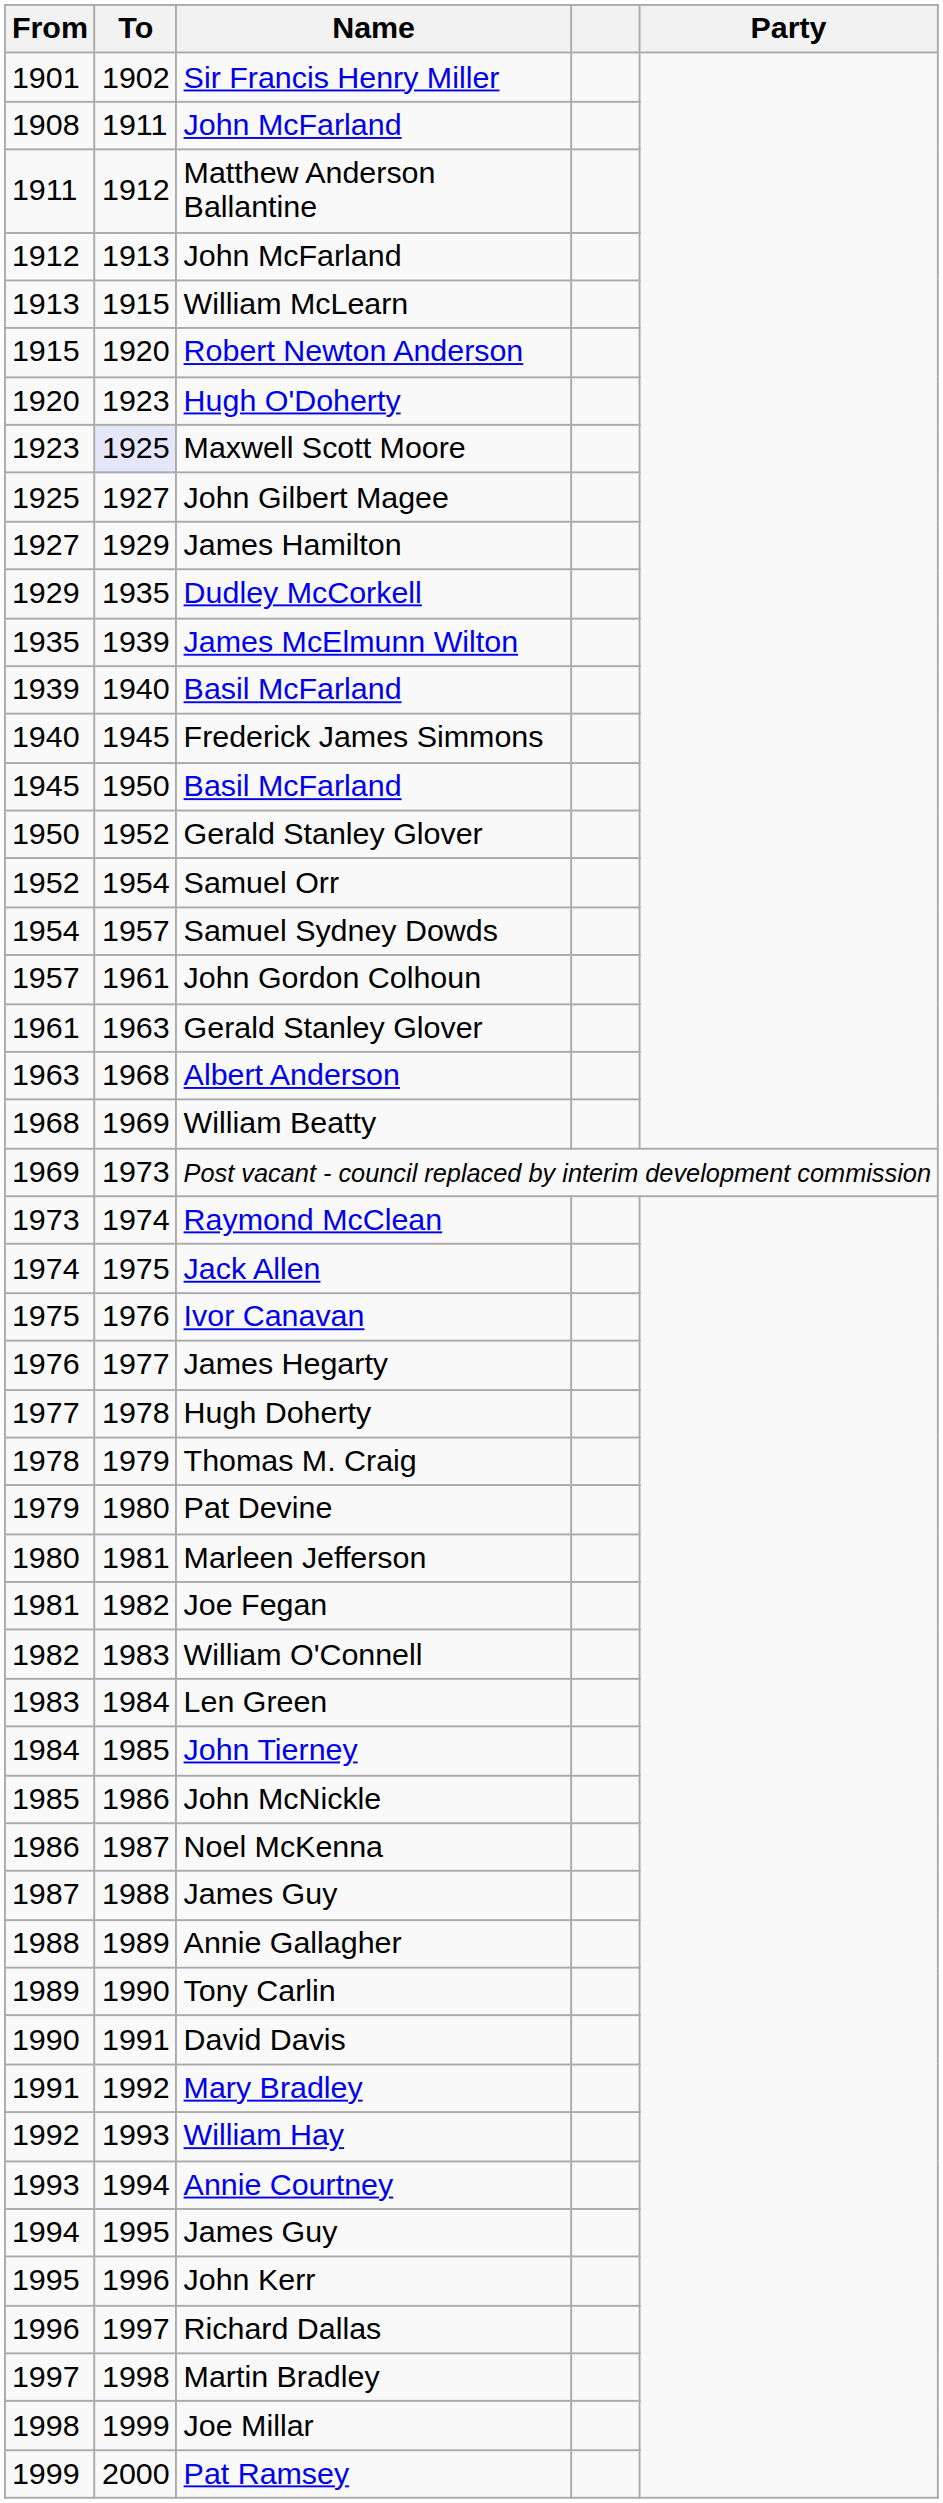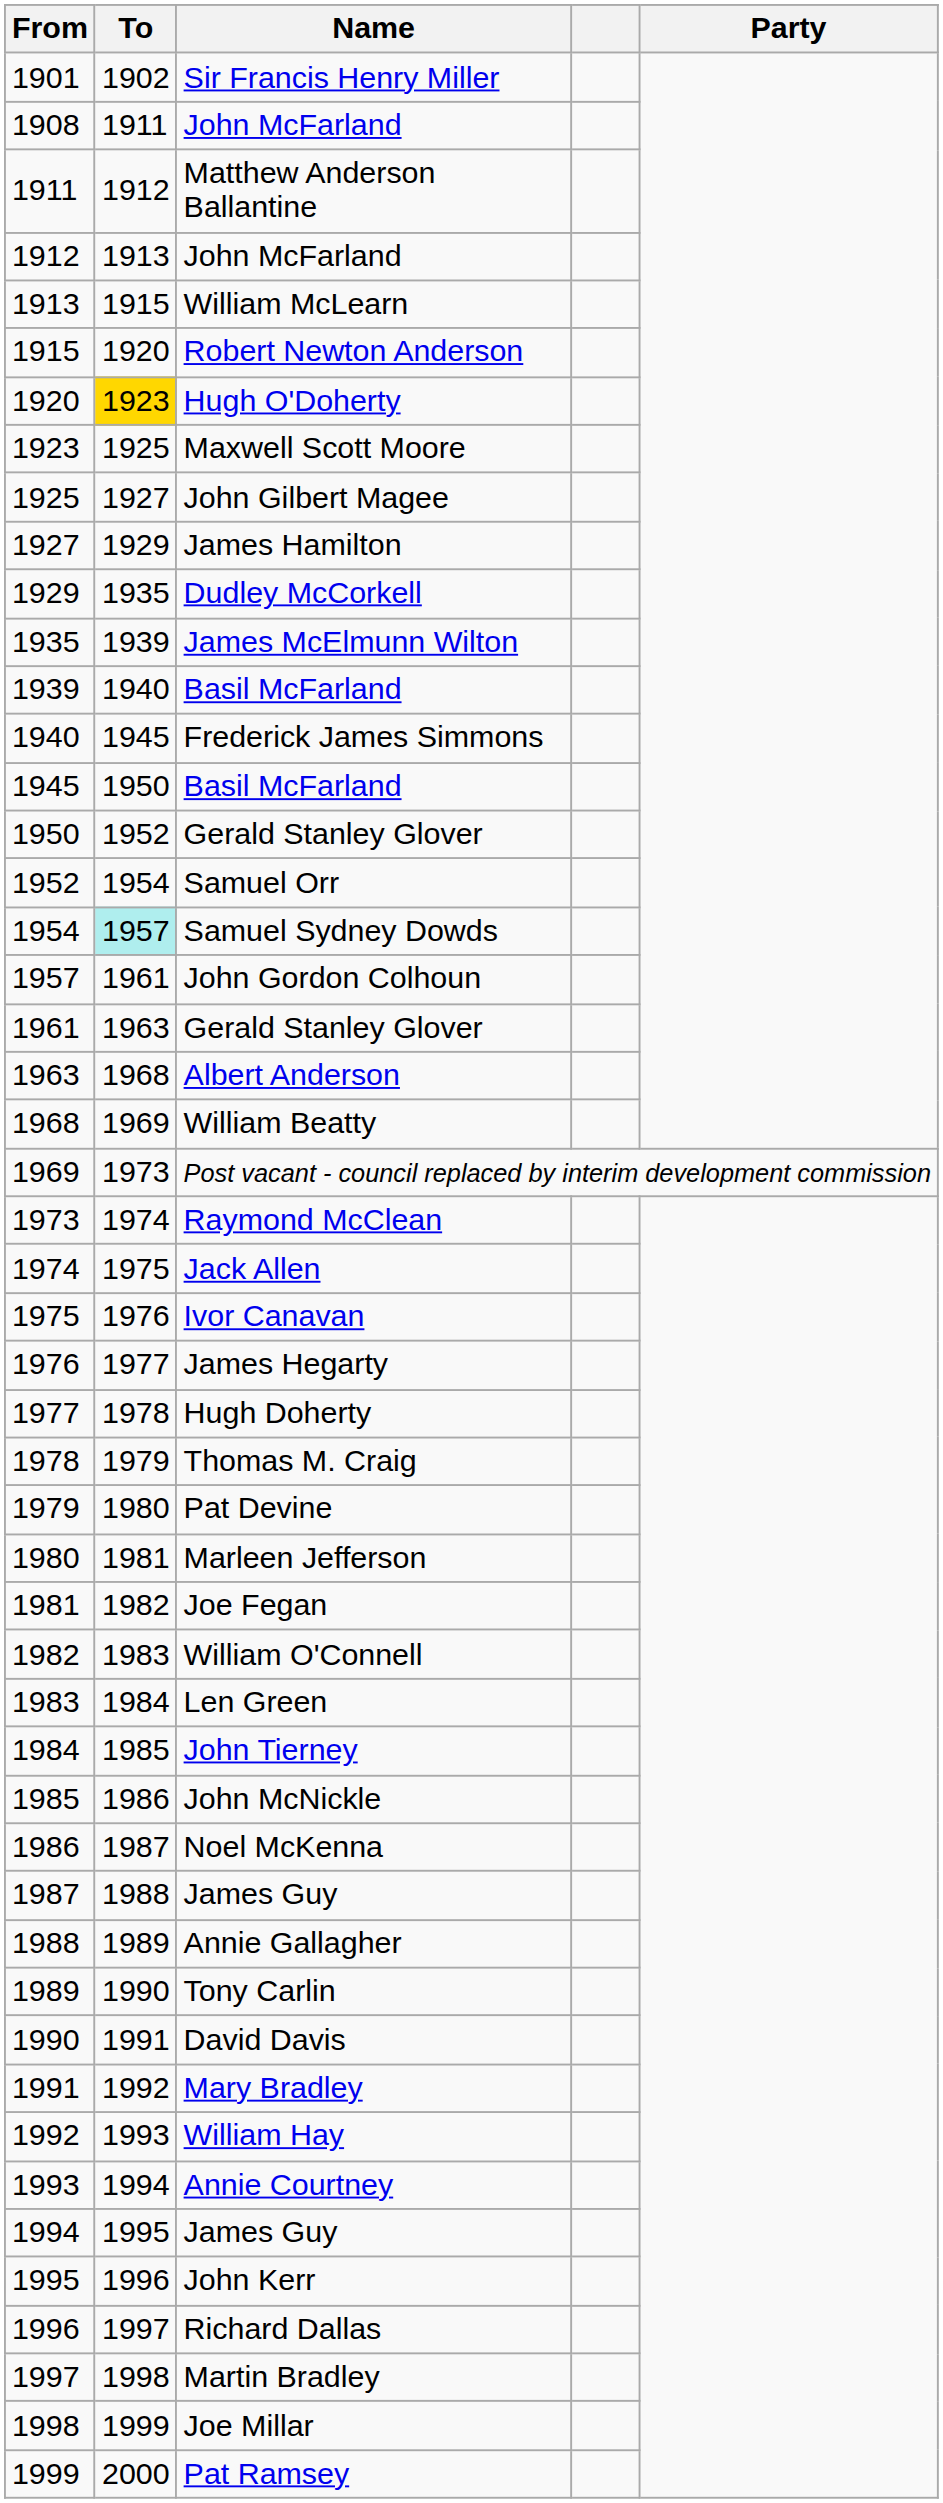(136, 400) no background -> (136, 400) gold background
(136, 448) lavender background -> (136, 448) no background
(136, 930) no background -> (136, 930) paleturquoise background
